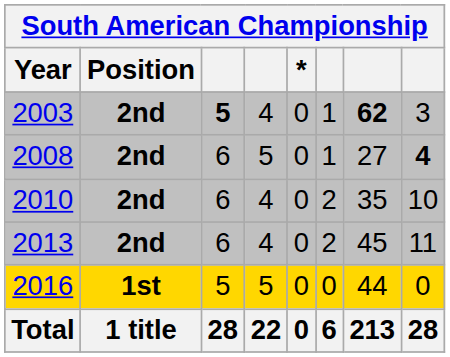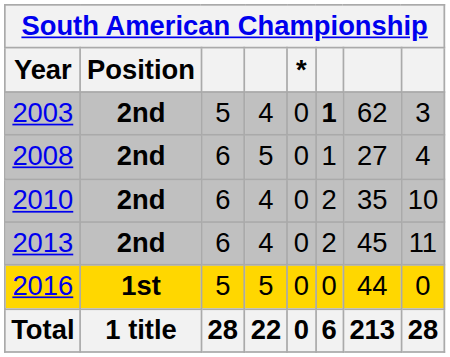(223, 112) bold -> (223, 112) normal
(329, 112) normal -> (329, 112) bold
(372, 112) bold -> (372, 112) normal
(423, 156) bold -> (423, 156) normal
